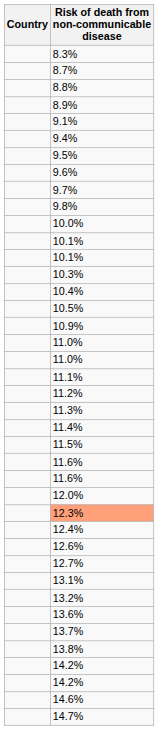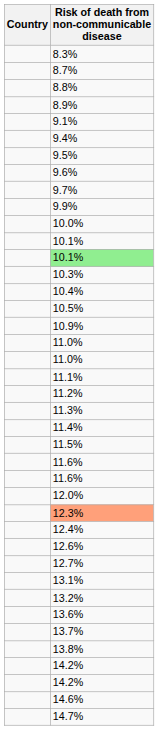(65, 207) 9.8% -> (65, 207) 9.9%
(68, 258) no background -> (68, 258) lightgreen background
